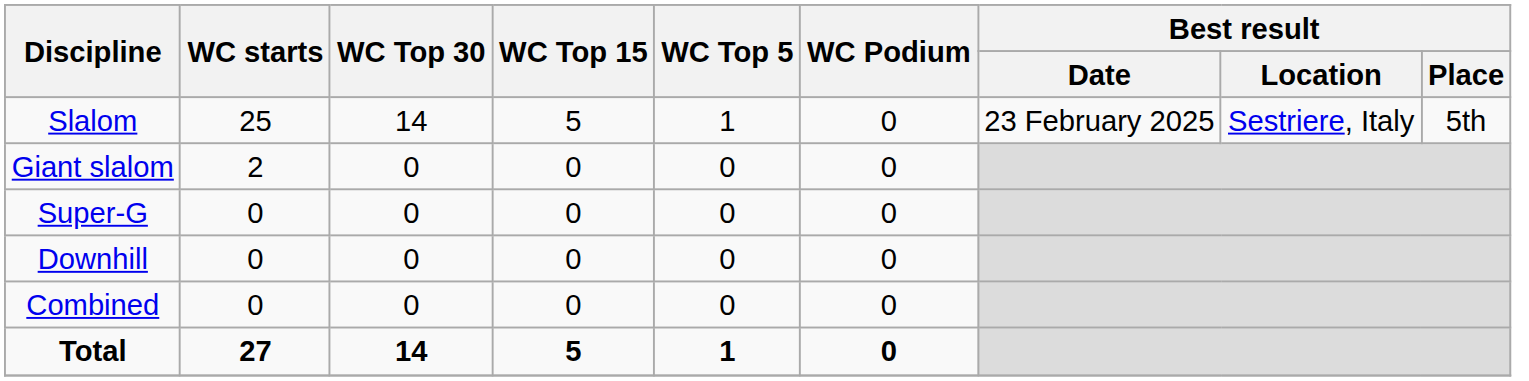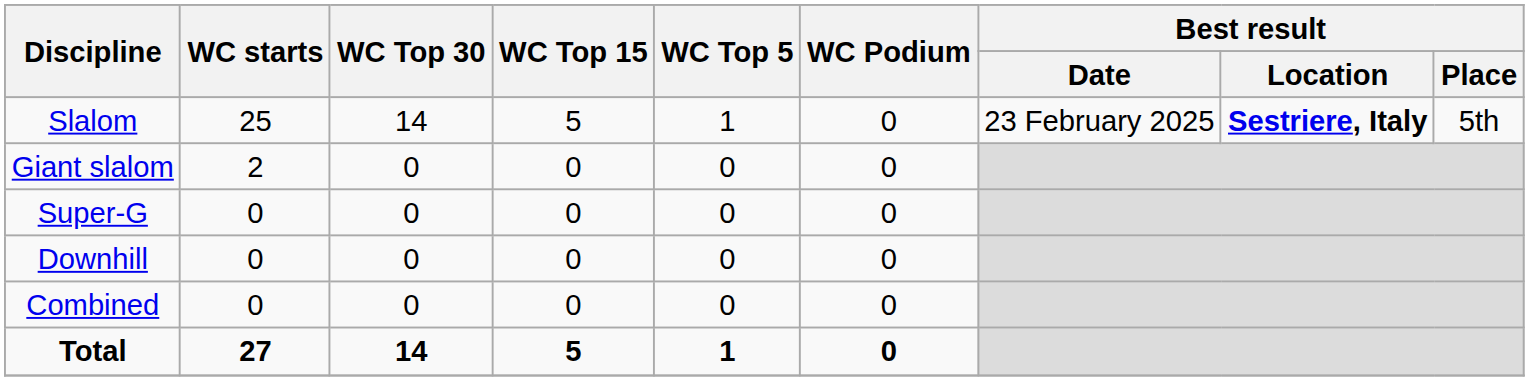(1321, 121) normal -> (1328, 121) bold
